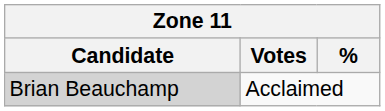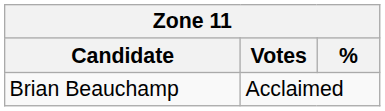(94, 88) lightgrey background -> (94, 88) no background
